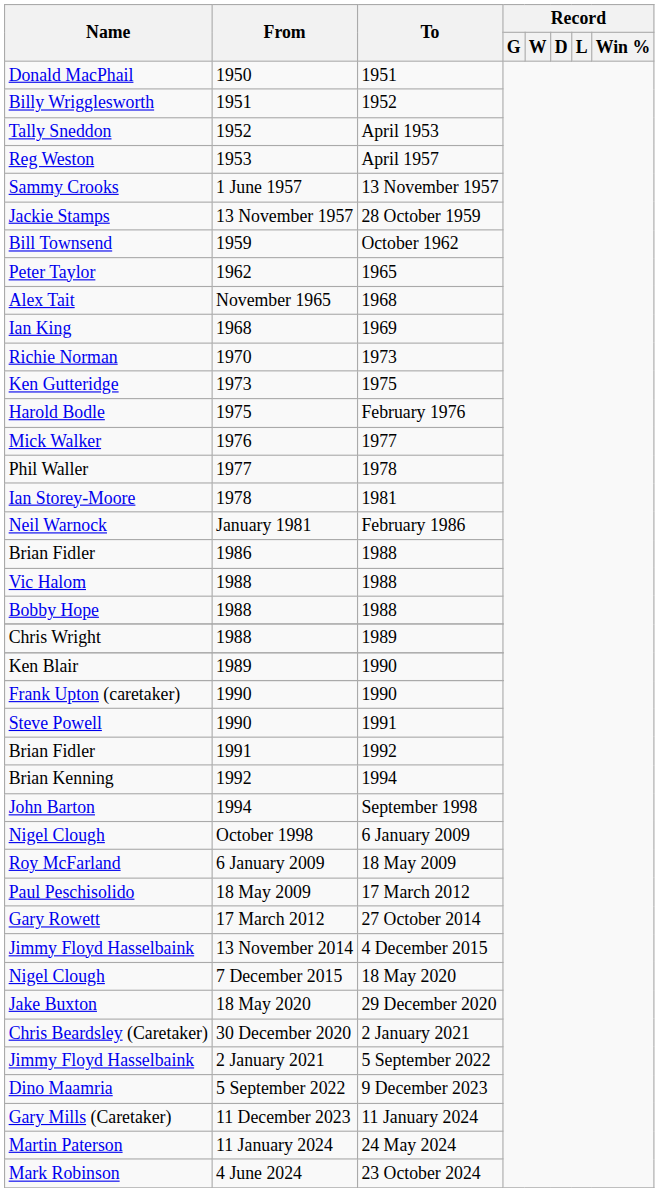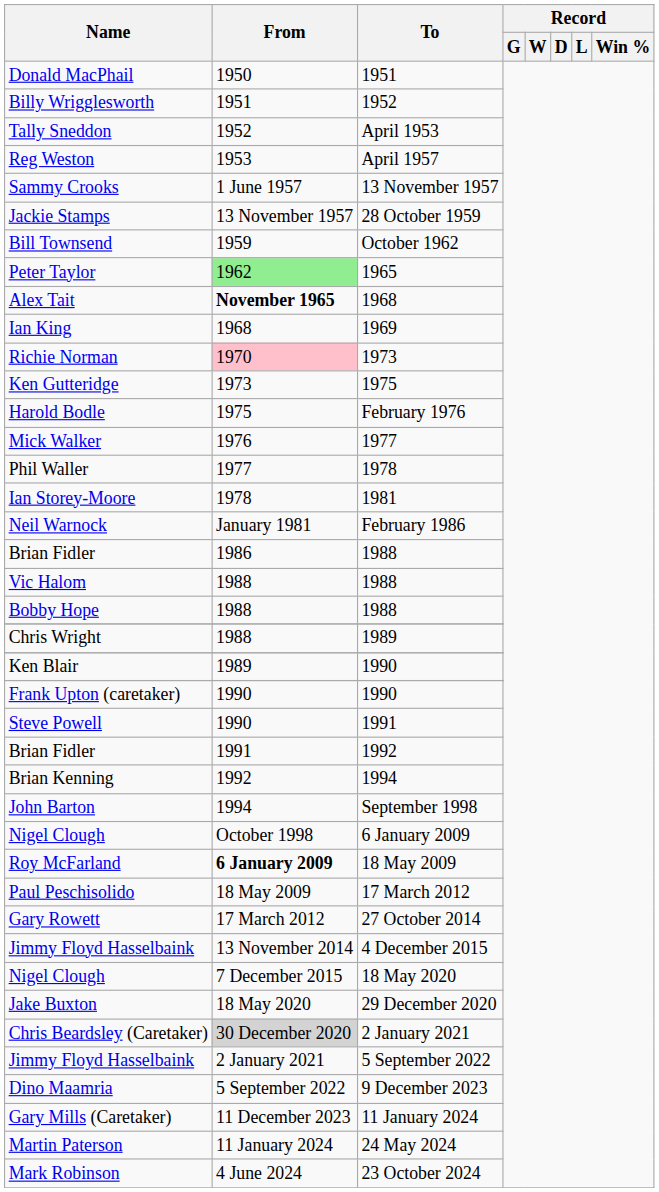(234, 272) no background -> (234, 272) lightgreen background
(274, 300) normal -> (275, 300) bold
(234, 356) no background -> (234, 356) pink background
(270, 863) normal -> (274, 863) bold
(284, 1032) no background -> (284, 1032) lightgrey background
